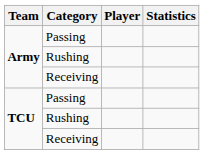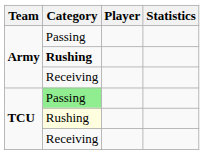(67, 56) normal -> (69, 56) bold
(66, 97) no background -> (66, 97) lightgreen background
(67, 118) no background -> (67, 118) lightyellow background
